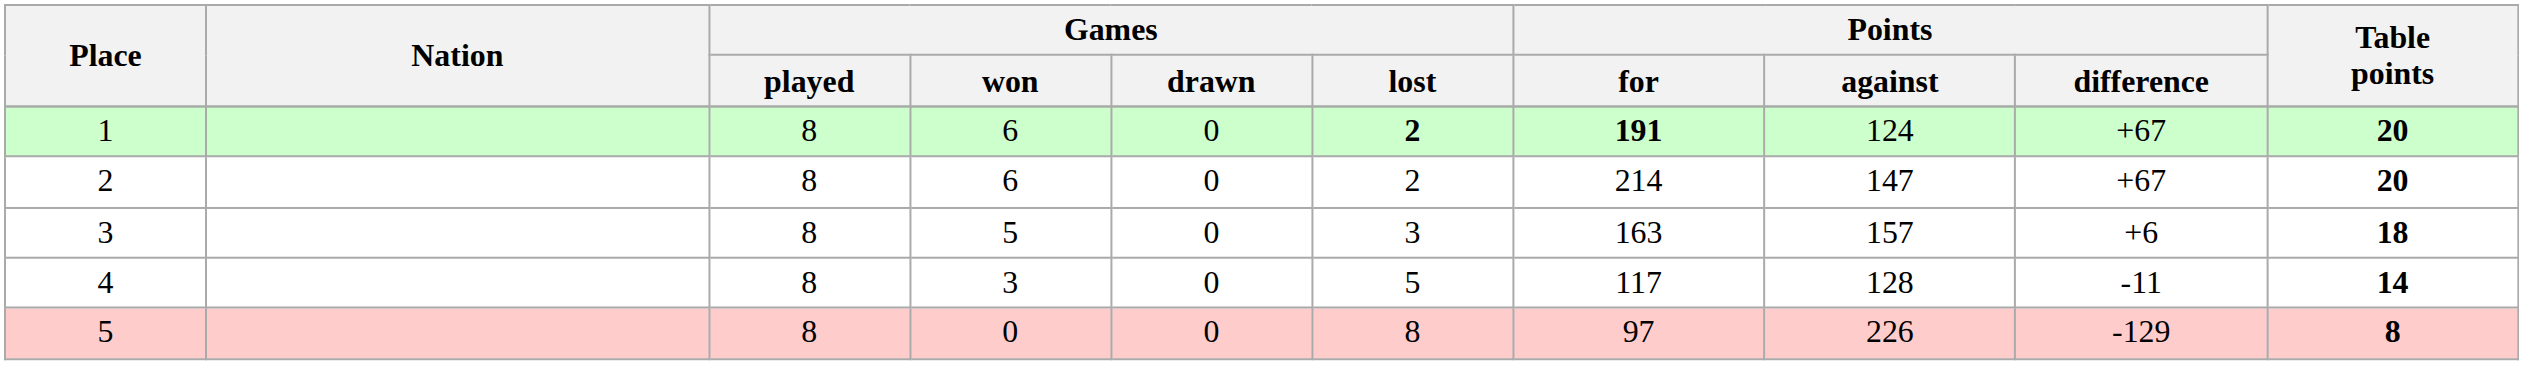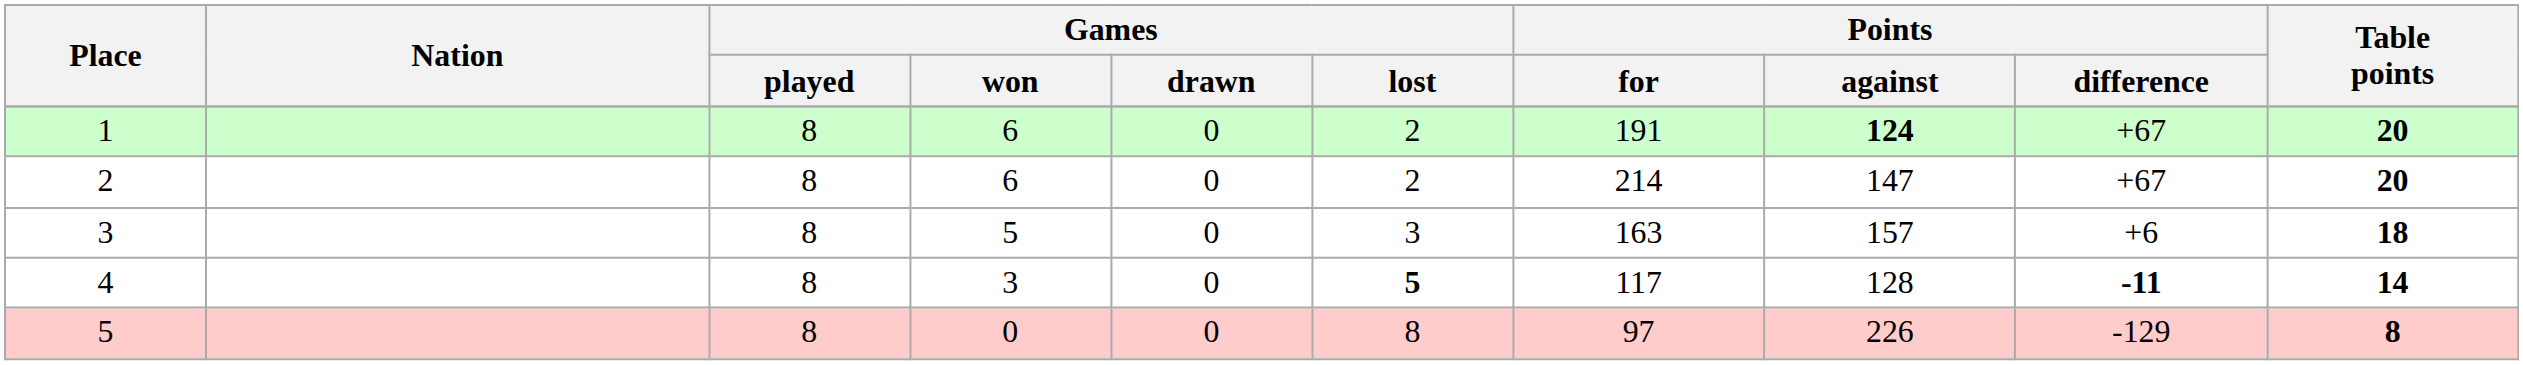(1412, 130) bold -> (1412, 130) normal
(1639, 130) bold -> (1639, 130) normal
(1890, 130) normal -> (1890, 130) bold
(1412, 282) normal -> (1412, 282) bold
(2141, 282) normal -> (2141, 282) bold
